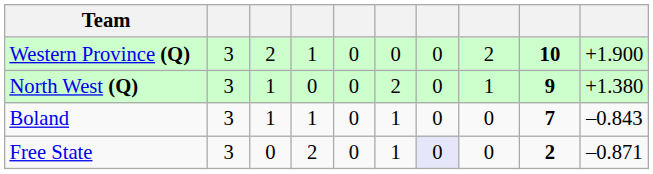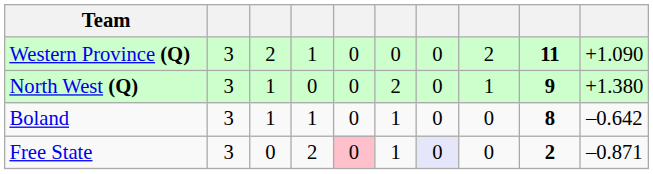(550, 53) 10 -> (550, 53) 11
(614, 53) +1.900 -> (614, 53) +1.090
(550, 119) 7 -> (550, 119) 8
(614, 119) –0.843 -> (614, 119) –0.642
(354, 151) no background -> (354, 151) pink background
